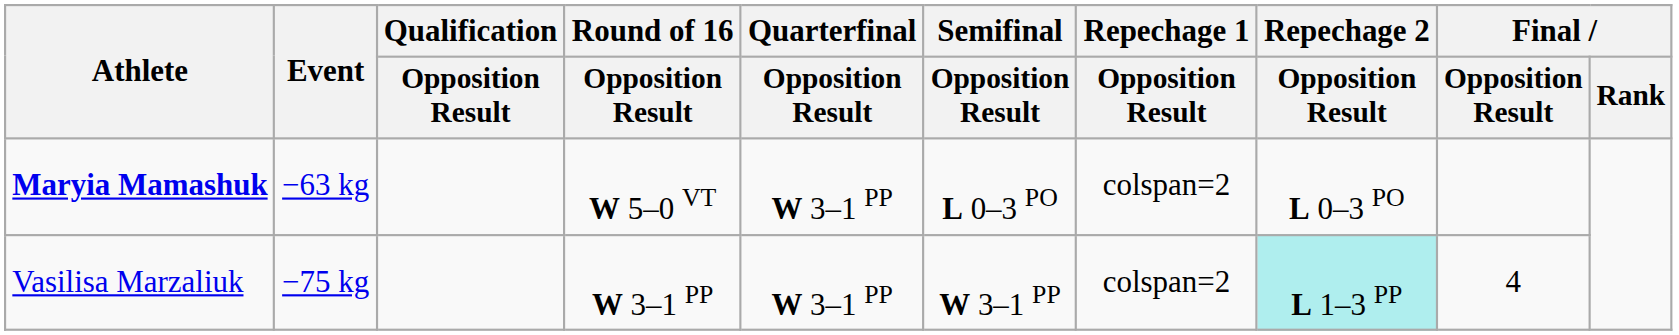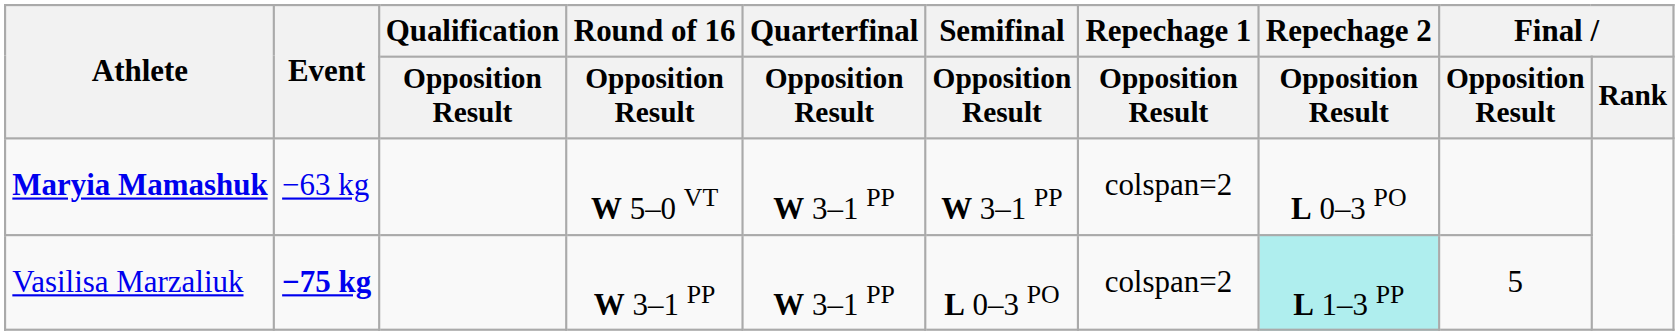(1000, 204) L 0–3 PO -> (1002, 204) W 3–1 PP
(326, 282) normal -> (327, 282) bold
(1000, 300) W 3–1 PP -> (1002, 300) L 0–3 PO
(1513, 282) 4 -> (1515, 282) 5
